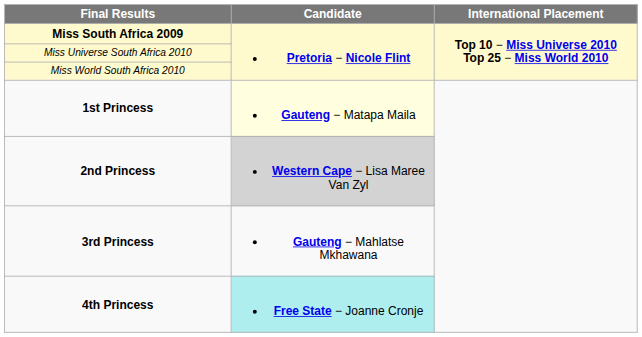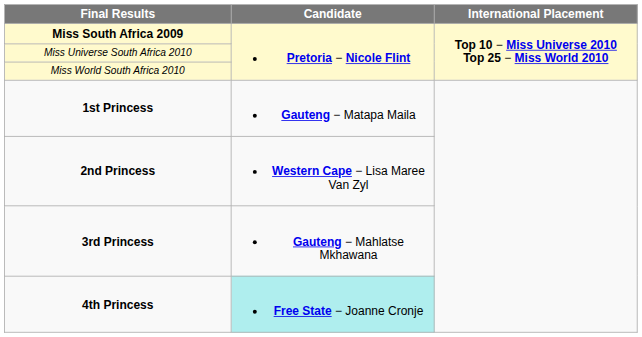(333, 115) lightyellow background -> (333, 115) no background
(333, 178) lightgrey background -> (333, 178) no background
